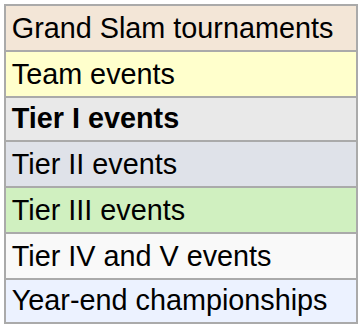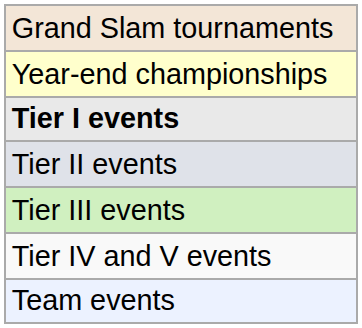(93, 74) Team events -> (170, 74) Year-end championships
(170, 301) Year-end championships -> (93, 301) Team events
